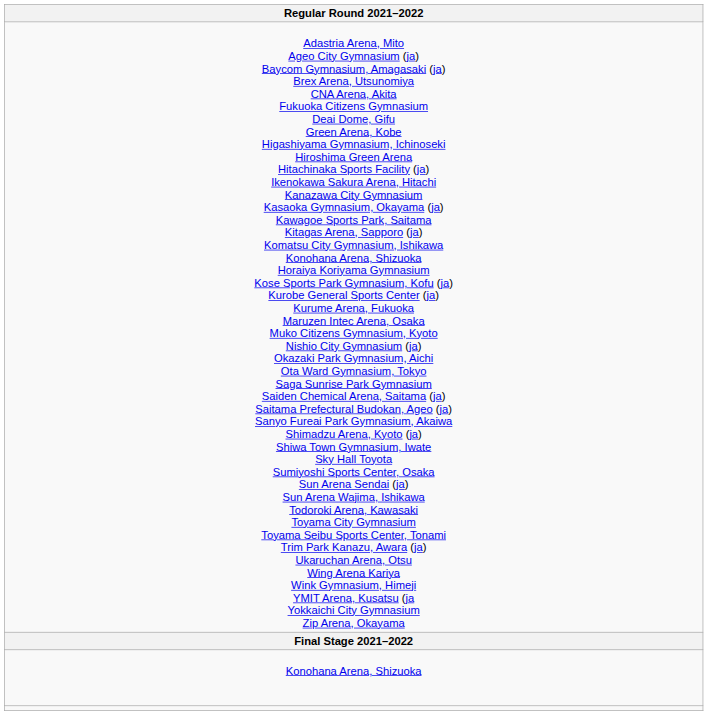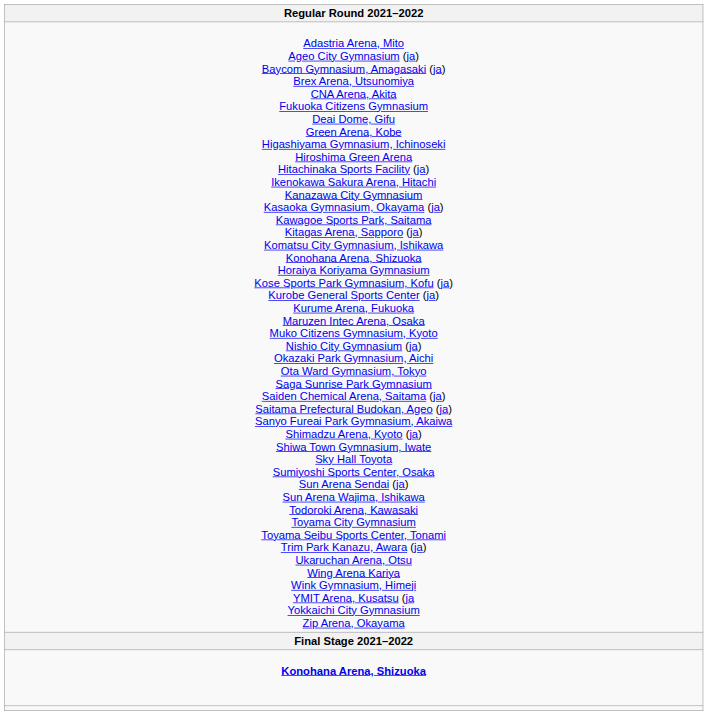(354, 671) normal -> (354, 671) bold
